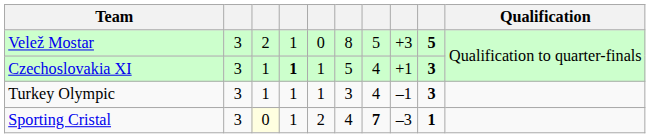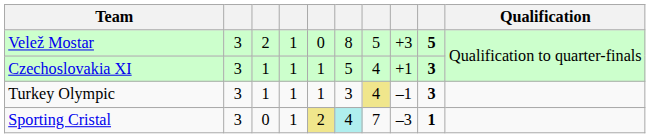(293, 68) bold -> (293, 68) normal
(376, 94) no background -> (376, 94) khaki background
(266, 119) lightyellow background -> (266, 119) no background
(321, 119) no background -> (321, 119) khaki background
(348, 119) no background -> (348, 119) paleturquoise background
(376, 119) bold -> (376, 119) normal
